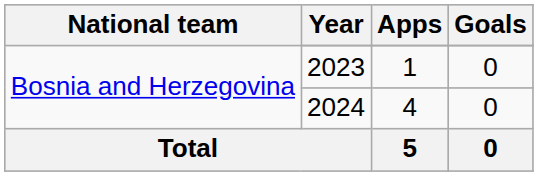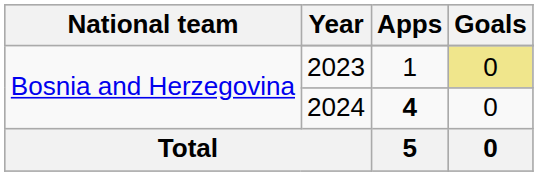(491, 66) no background -> (491, 66) khaki background
(410, 107) normal -> (410, 107) bold
